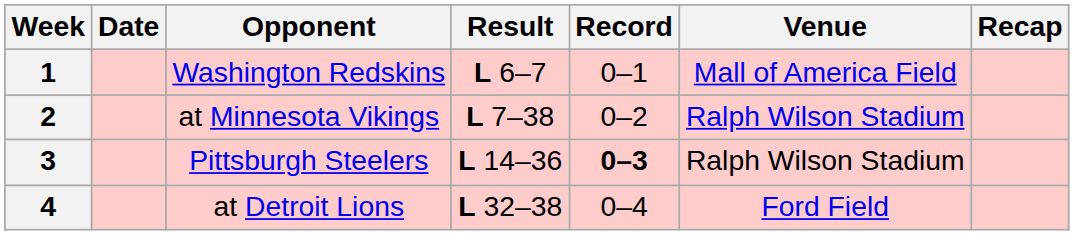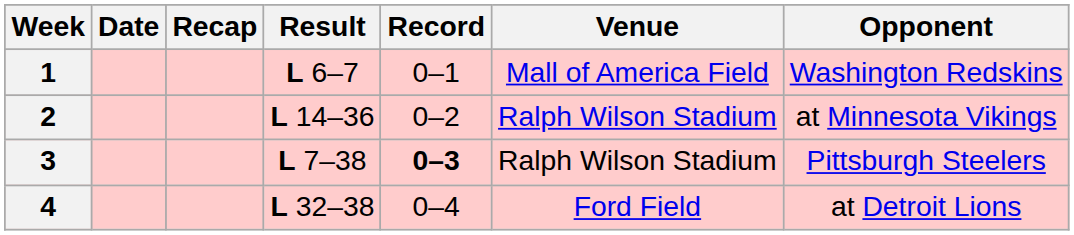columns swapped: (309, 26) <-> (1020, 26)
(510, 116) L 7–38 -> (322, 116) L 14–36
(510, 161) L 14–36 -> (322, 161) L 7–38
